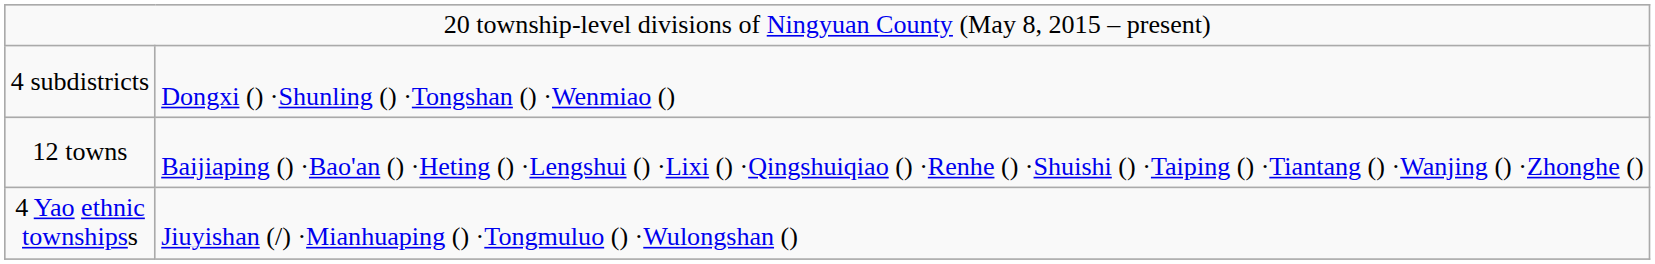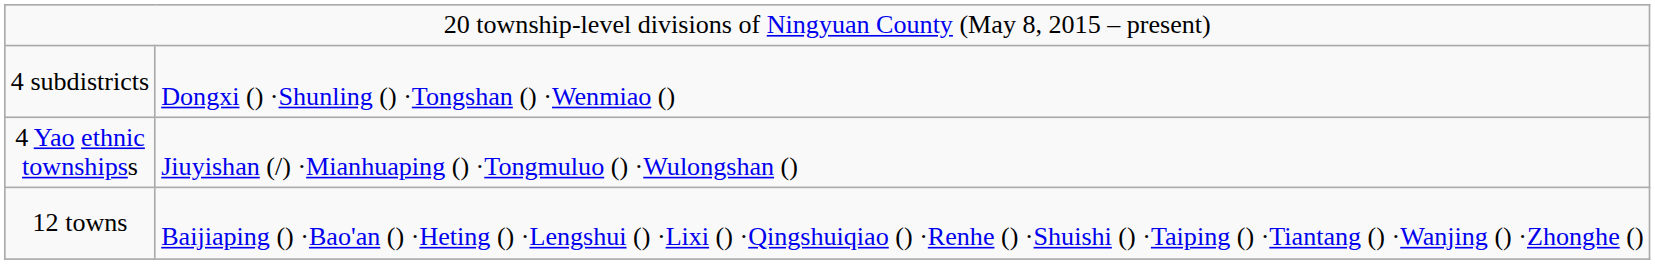rows swapped: (80, 151) <-> (80, 222)
